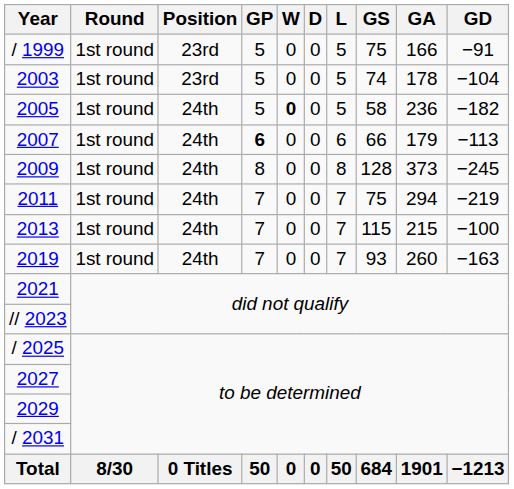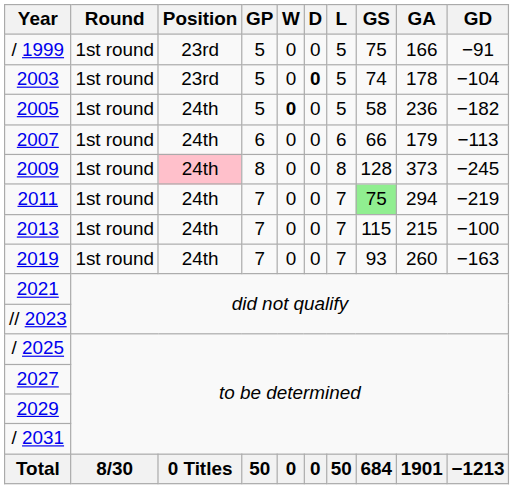(315, 79) normal -> (315, 79) bold
(260, 139) bold -> (260, 139) normal
(200, 169) no background -> (200, 169) pink background
(376, 199) no background -> (376, 199) lightgreen background
